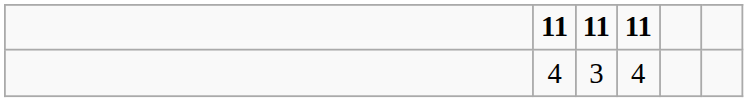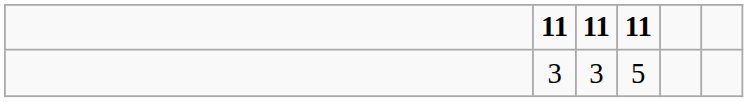(555, 72) 4 -> (555, 72) 3
(638, 72) 4 -> (638, 72) 5
